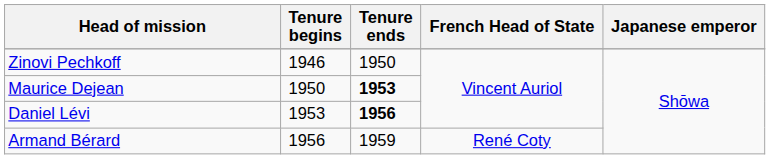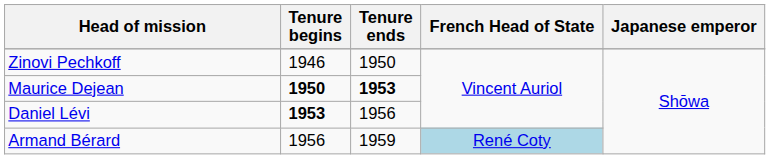(305, 88) normal -> (305, 88) bold
(305, 114) normal -> (305, 114) bold
(375, 114) bold -> (375, 114) normal
(512, 140) no background -> (512, 140) lightblue background
